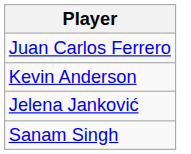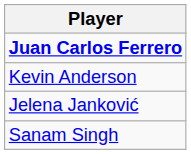(90, 47) normal -> (95, 47) bold
